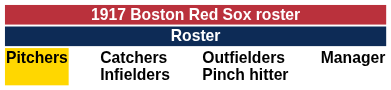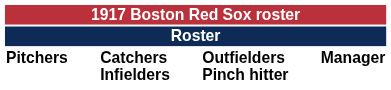(37, 57) gold background -> (37, 57) no background
